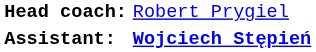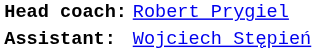(222, 39) bold -> (222, 39) normal
